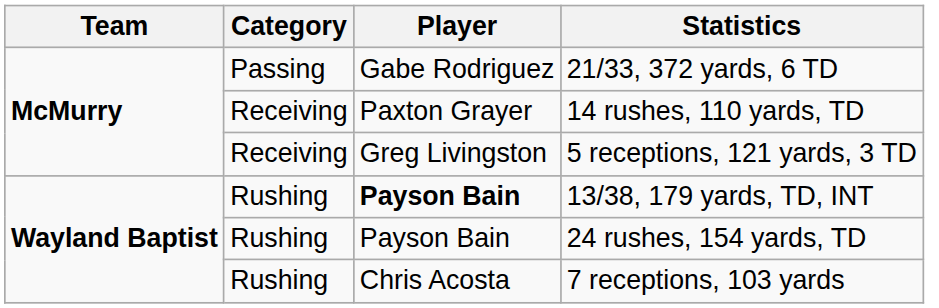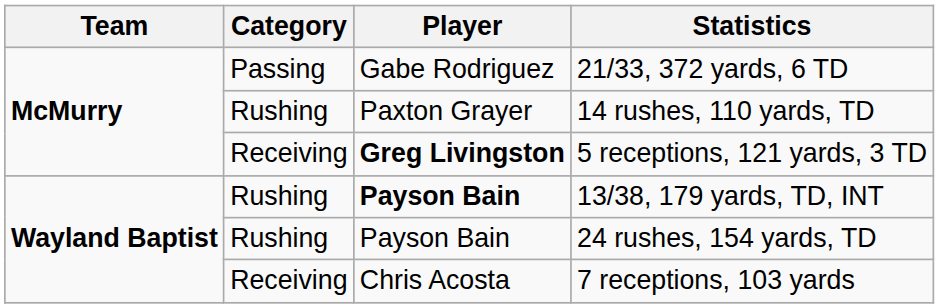(289, 111) Receiving -> (279, 111) Rushing
(453, 153) normal -> (462, 153) bold
(279, 280) Rushing -> (289, 280) Receiving
